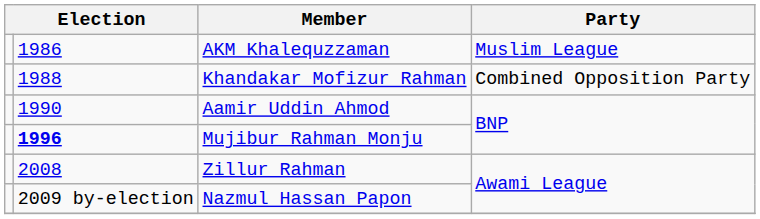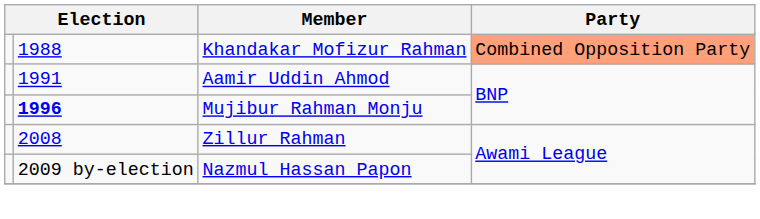- row: (296, 50)
(613, 79) no background -> (613, 50) lightsalmon background
(40, 109) 1990 -> (40, 79) 1991
